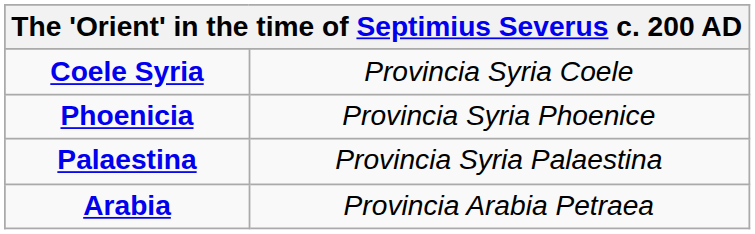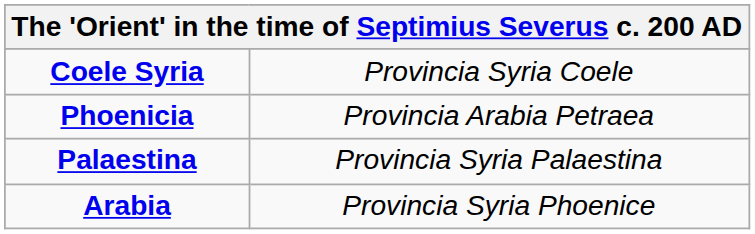(499, 116) Provincia Syria Phoenice -> (499, 116) Provincia Arabia Petraea
(499, 205) Provincia Arabia Petraea -> (499, 205) Provincia Syria Phoenice
